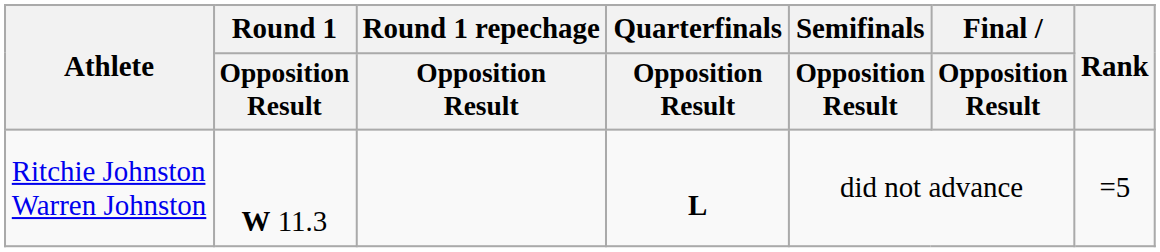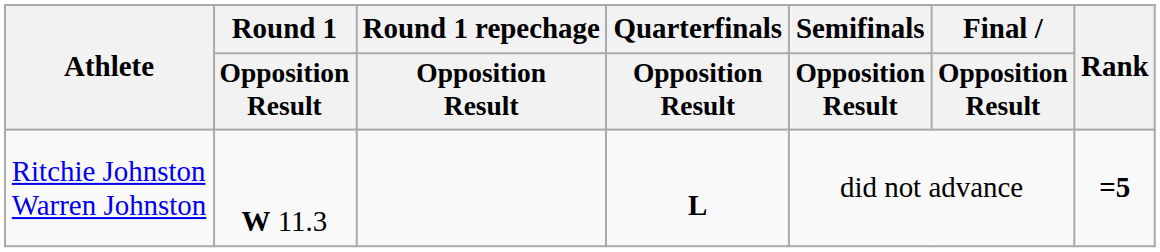(1115, 187) normal -> (1115, 187) bold
